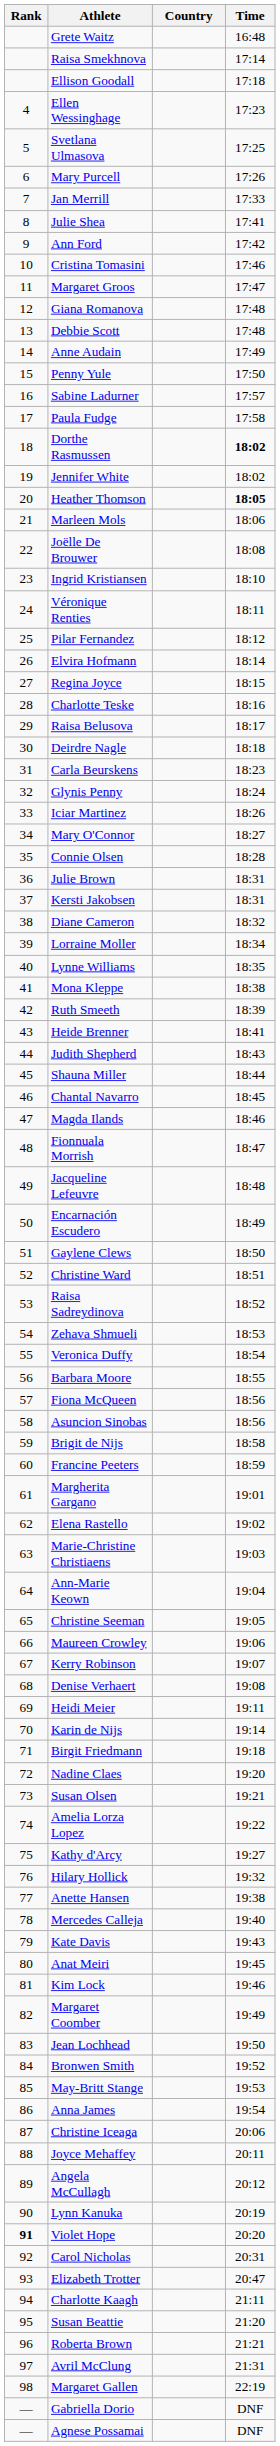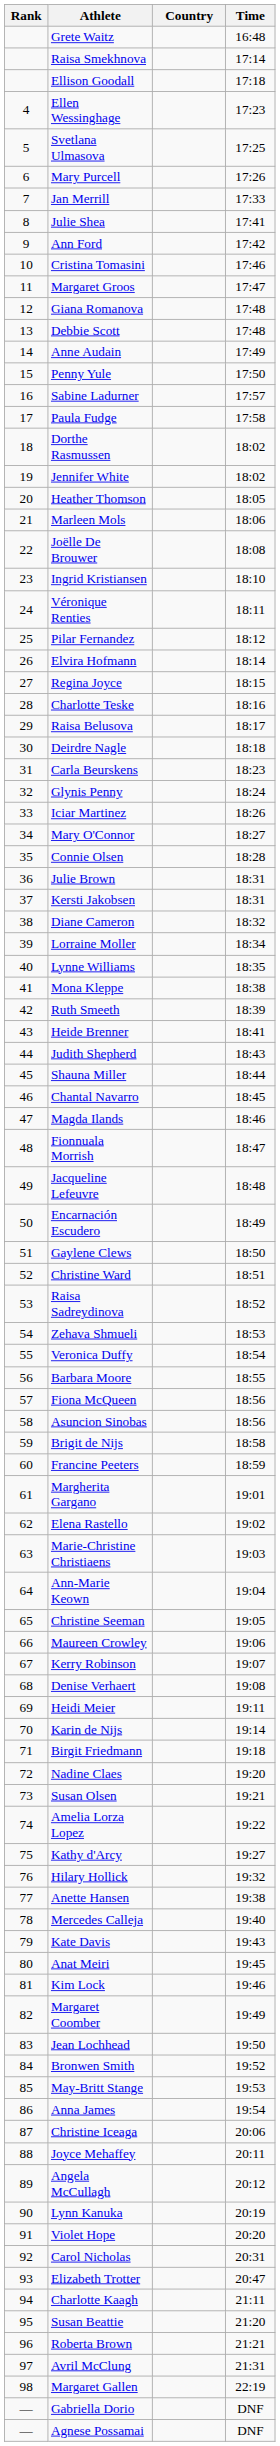(250, 447) bold -> (250, 447) normal
(250, 498) bold -> (250, 498) normal
(26, 2234) bold -> (26, 2234) normal
